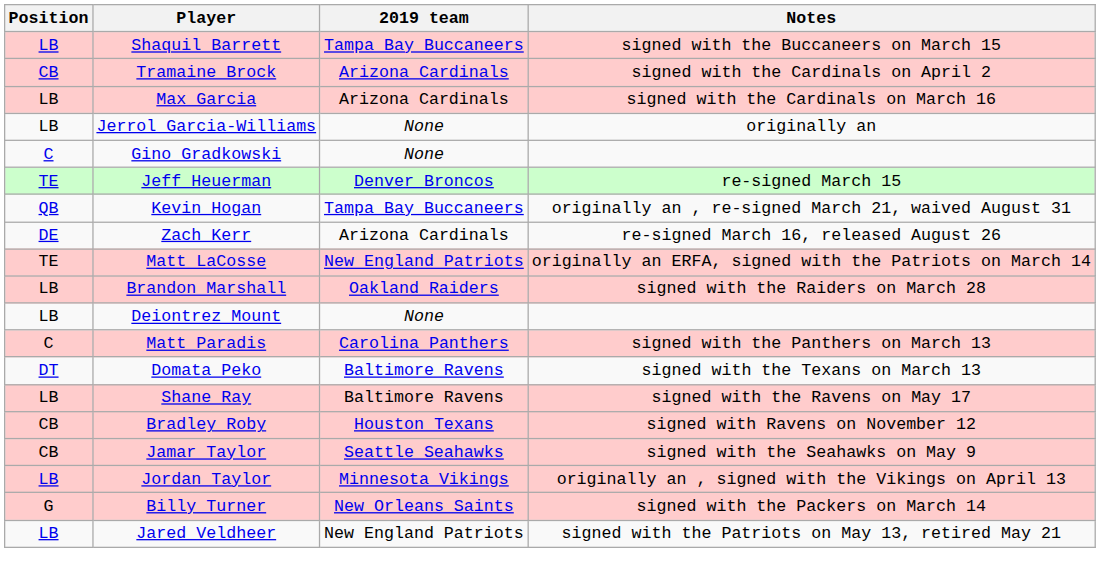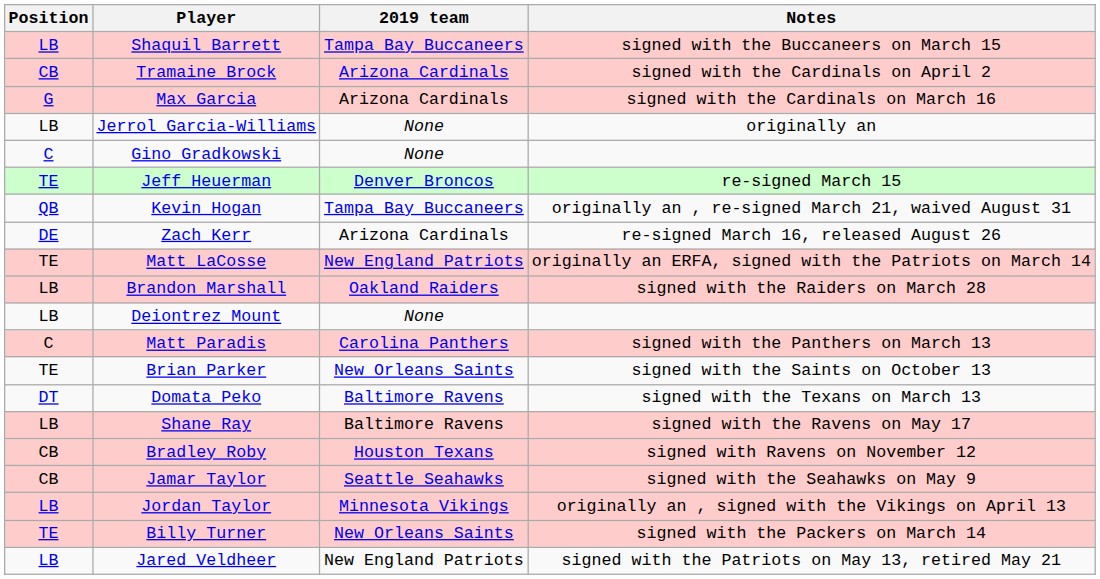(49, 100) LB -> (49, 100) G
+ row: (206, 371)
(49, 506) G -> (49, 533) TE
